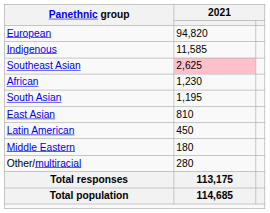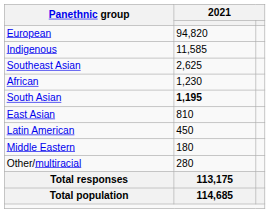(189, 66) pink background -> (189, 66) no background
(189, 98) normal -> (189, 98) bold
